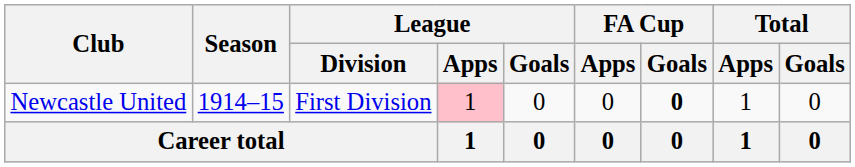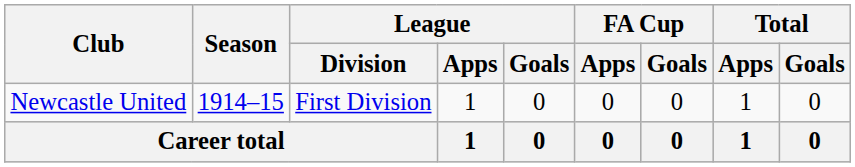(470, 102) pink background -> (470, 102) no background
(677, 102) bold -> (677, 102) normal
